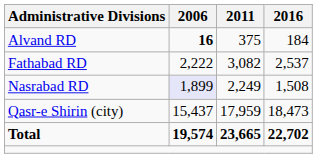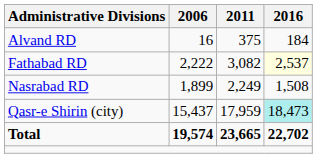(206, 39) bold -> (206, 39) normal
(292, 63) no background -> (292, 63) lightyellow background
(196, 87) lavender background -> (196, 87) no background
(288, 110) no background -> (288, 110) paleturquoise background
